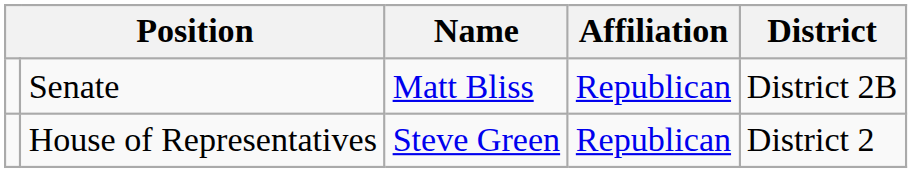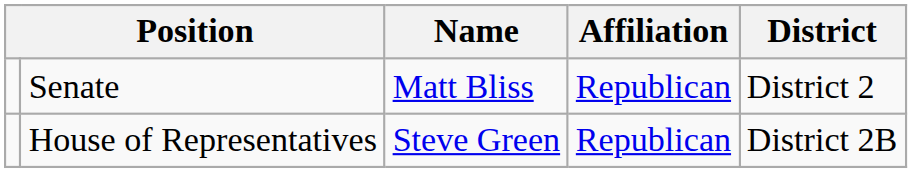(822, 85) District 2B -> (811, 85) District 2
(811, 139) District 2 -> (822, 139) District 2B
